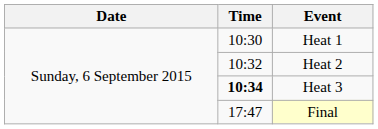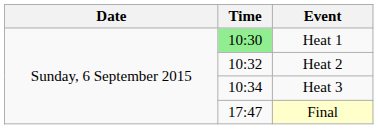(245, 40) no background -> (245, 40) lightgreen background
(245, 87) bold -> (245, 87) normal
